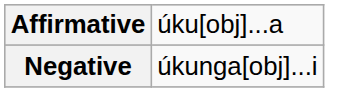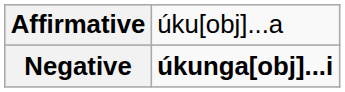(237, 65) normal -> (245, 65) bold
